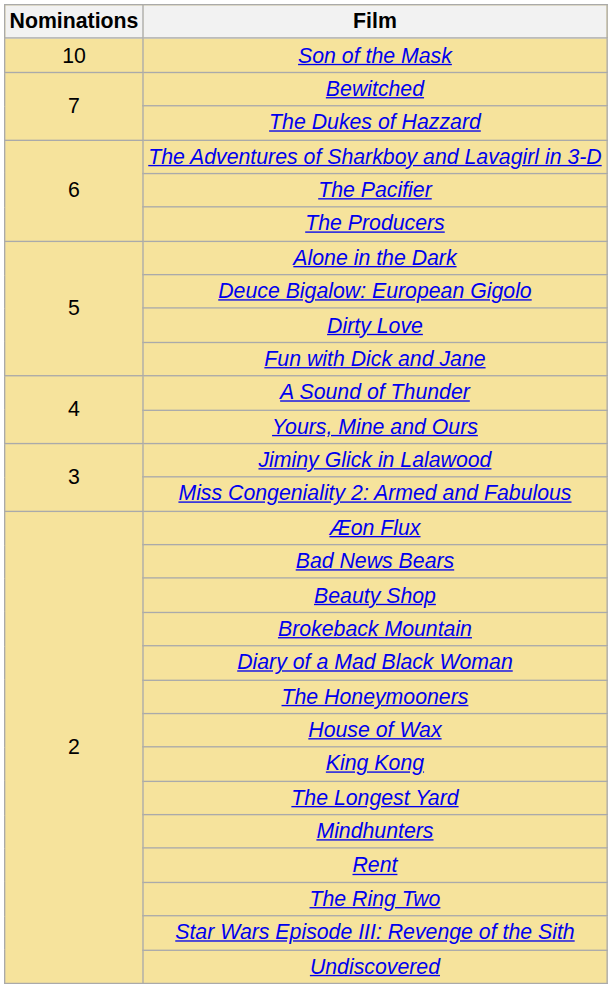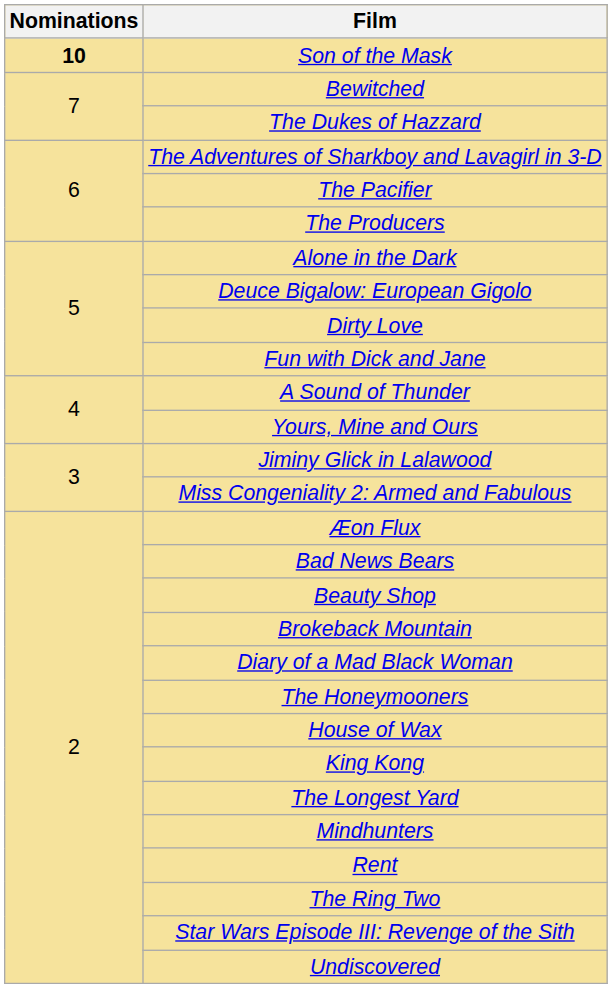(74, 55) normal -> (74, 55) bold
